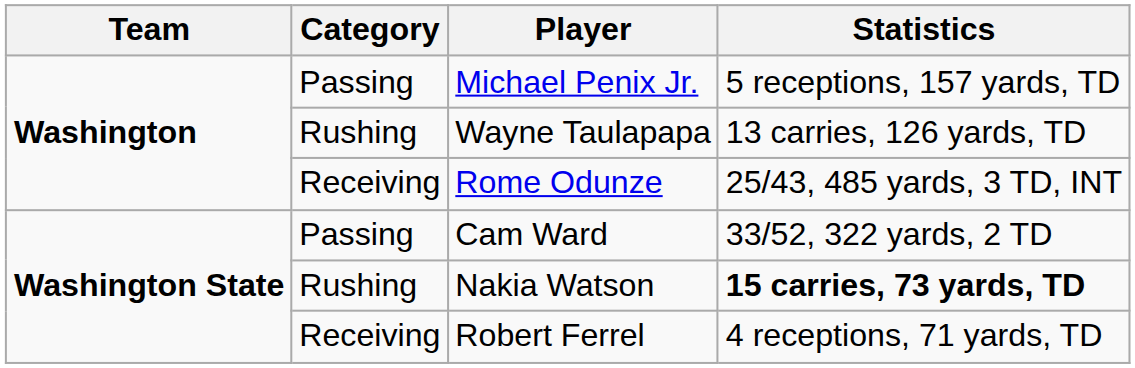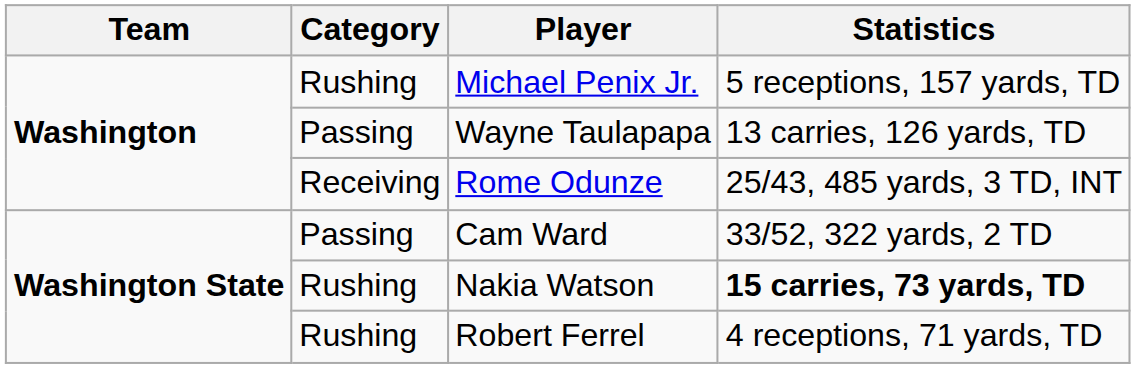(356, 81) Passing -> (358, 81) Rushing
(358, 132) Rushing -> (356, 132) Passing
(370, 336) Receiving -> (358, 336) Rushing
